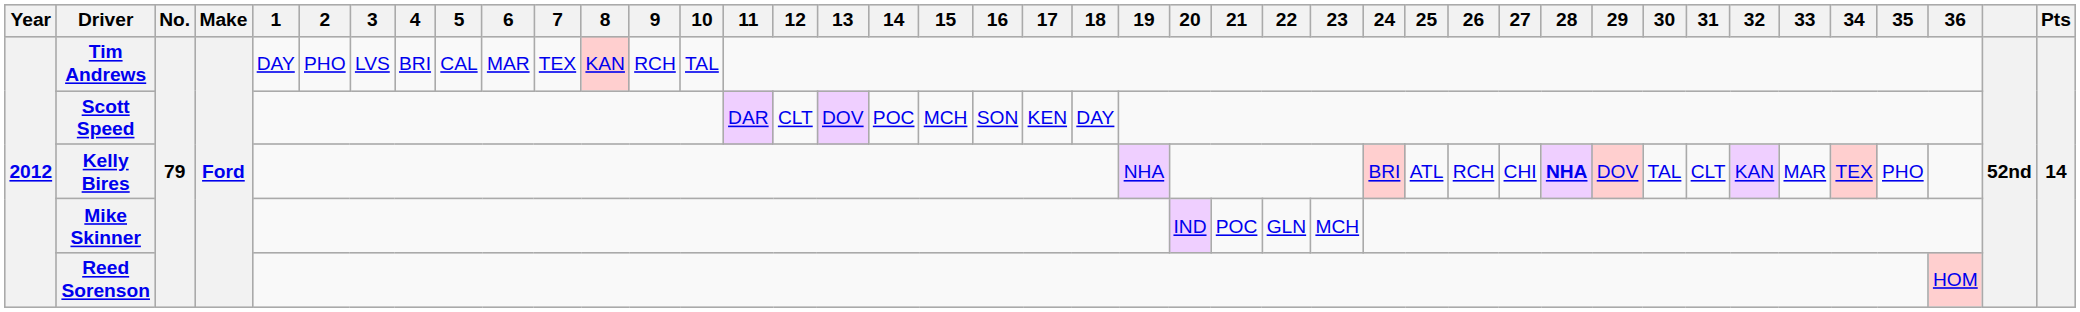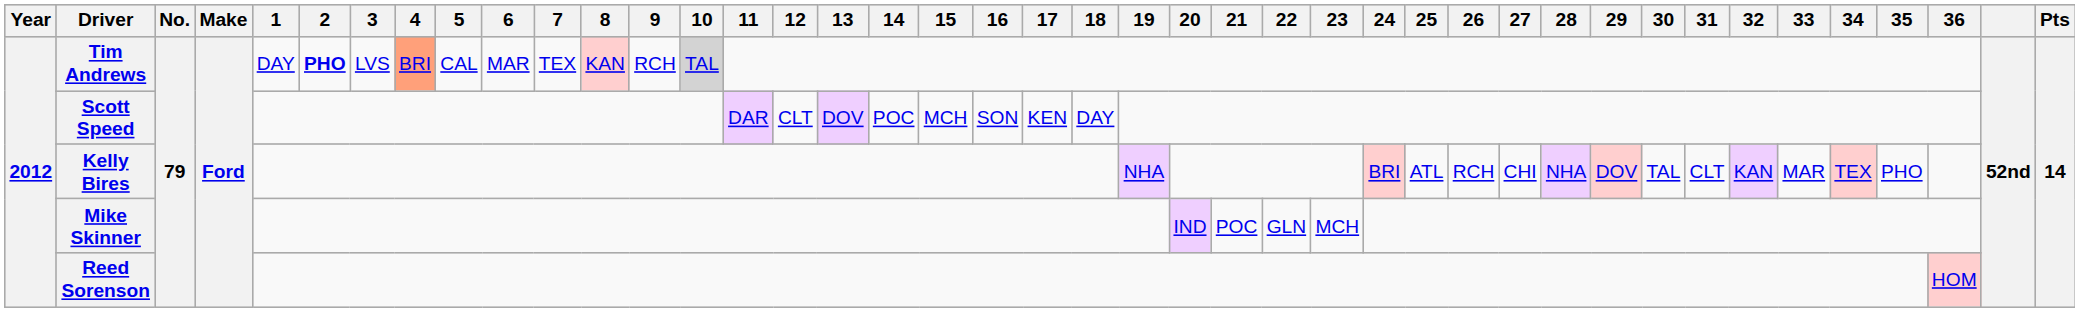(325, 63) normal -> (325, 63) bold
(415, 63) no background -> (415, 63) lightsalmon background
(702, 63) no background -> (702, 63) lightgrey background
(1567, 172) bold -> (1566, 172) normal
